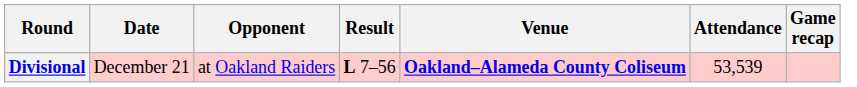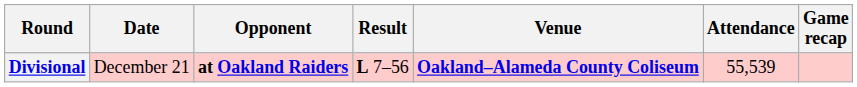(267, 67) normal -> (273, 67) bold
(738, 67) 53,539 -> (751, 67) 55,539
